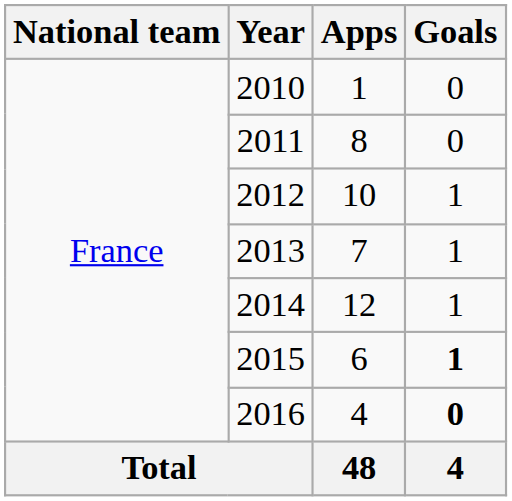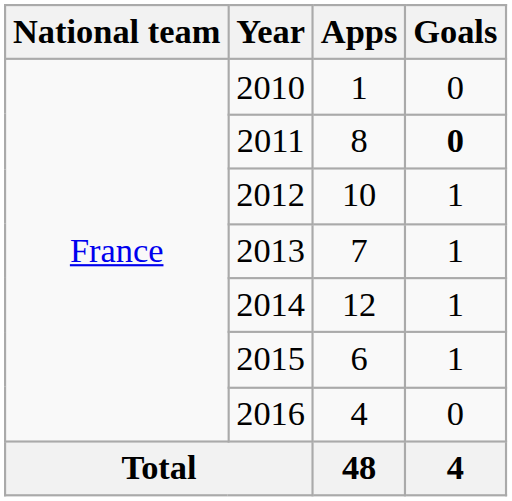(455, 140) normal -> (455, 140) bold
(455, 359) bold -> (455, 359) normal
(455, 413) bold -> (455, 413) normal
